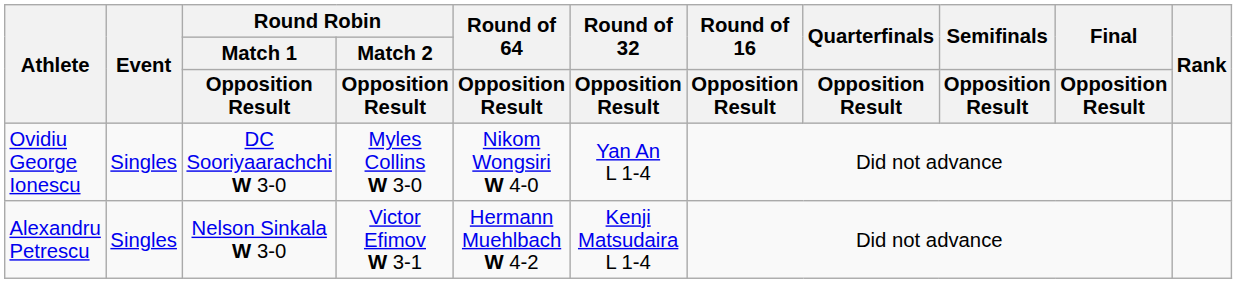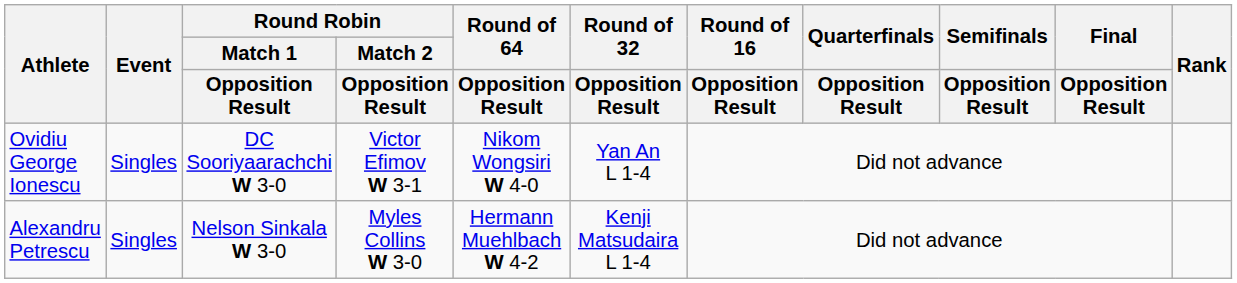(395, 162) Myles Collins W 3-0 -> (395, 162) Victor Efimov W 3-1
(395, 240) Victor Efimov W 3-1 -> (395, 240) Myles Collins W 3-0
